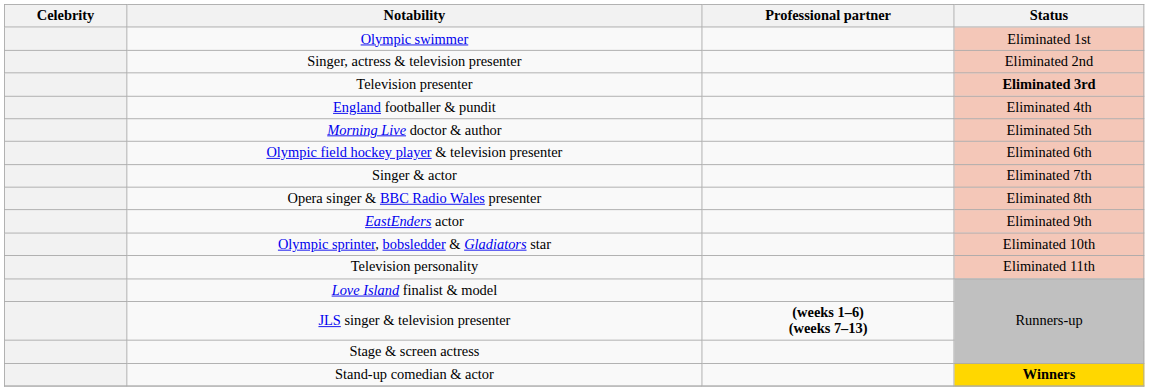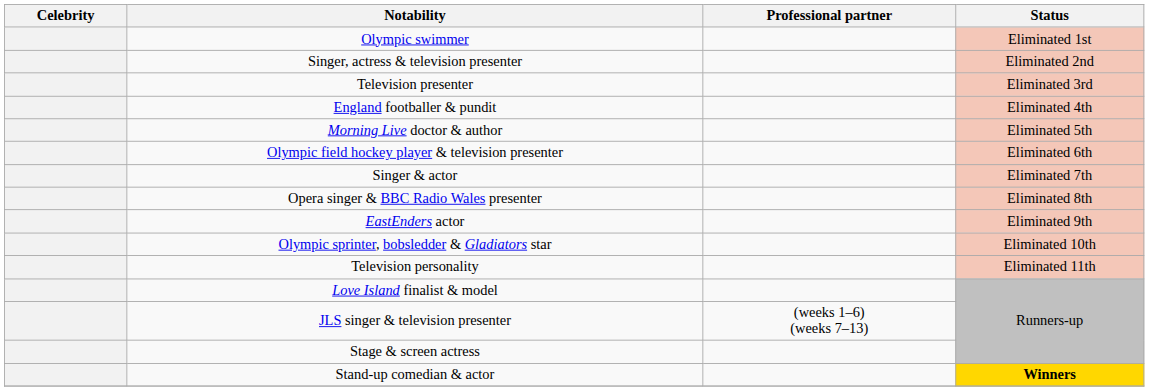(1049, 84) bold -> (1050, 84) normal
(828, 320) bold -> (829, 320) normal
